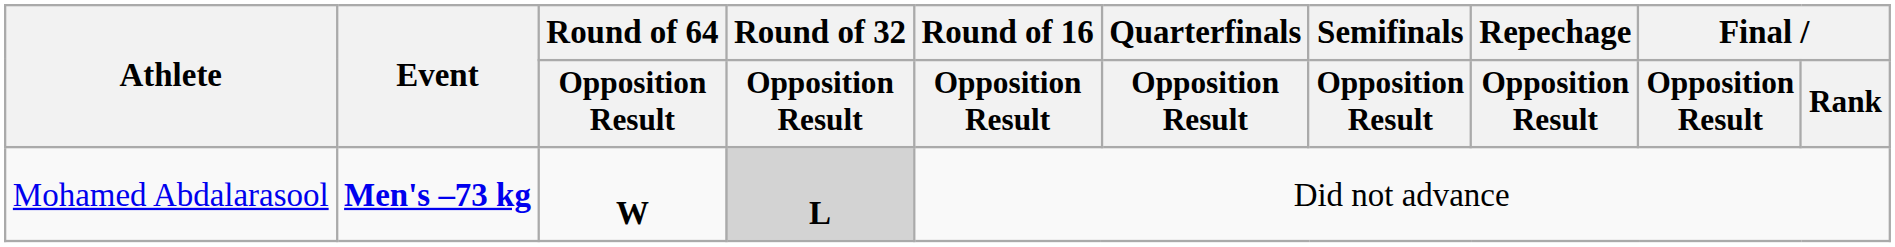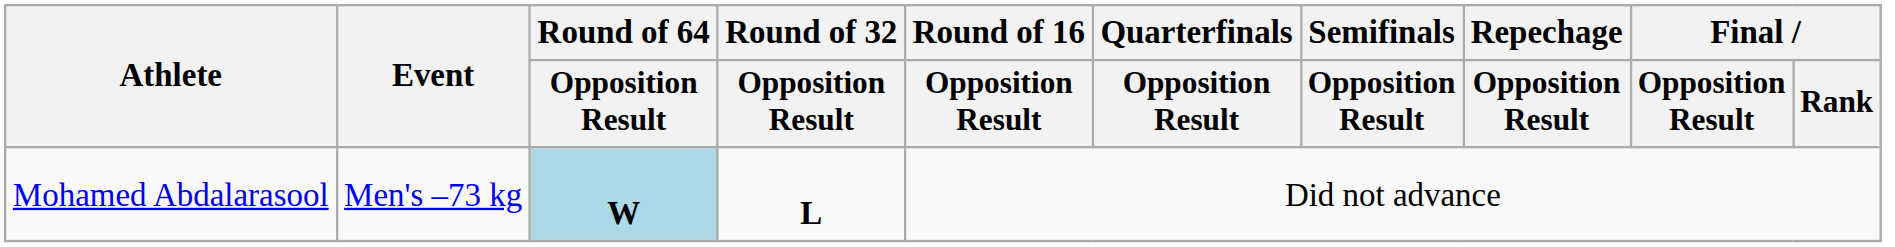(437, 194) bold -> (433, 194) normal
(632, 213) no background -> (624, 213) lightblue background
(820, 213) lightgrey background -> (811, 213) no background
